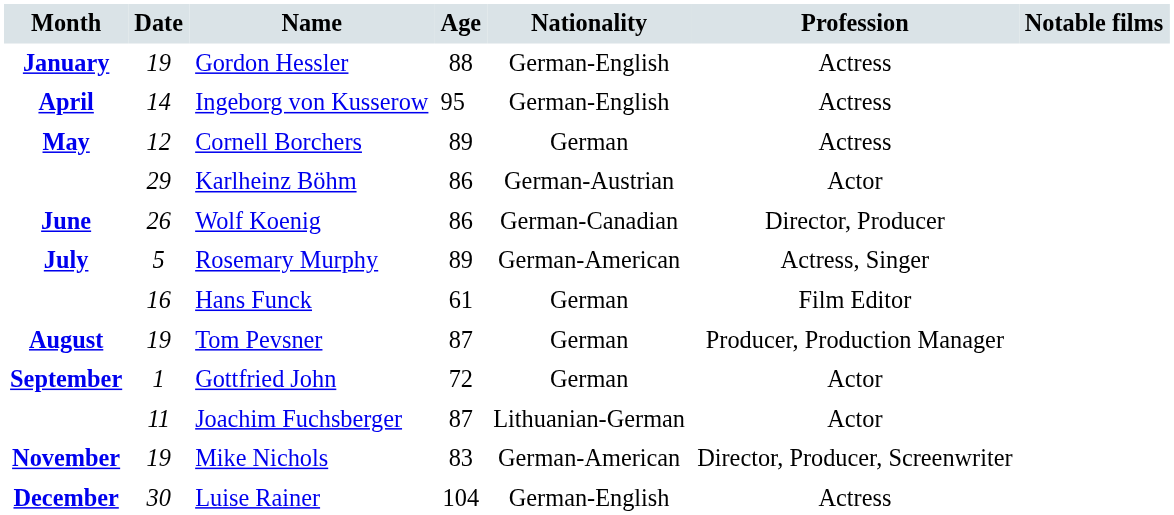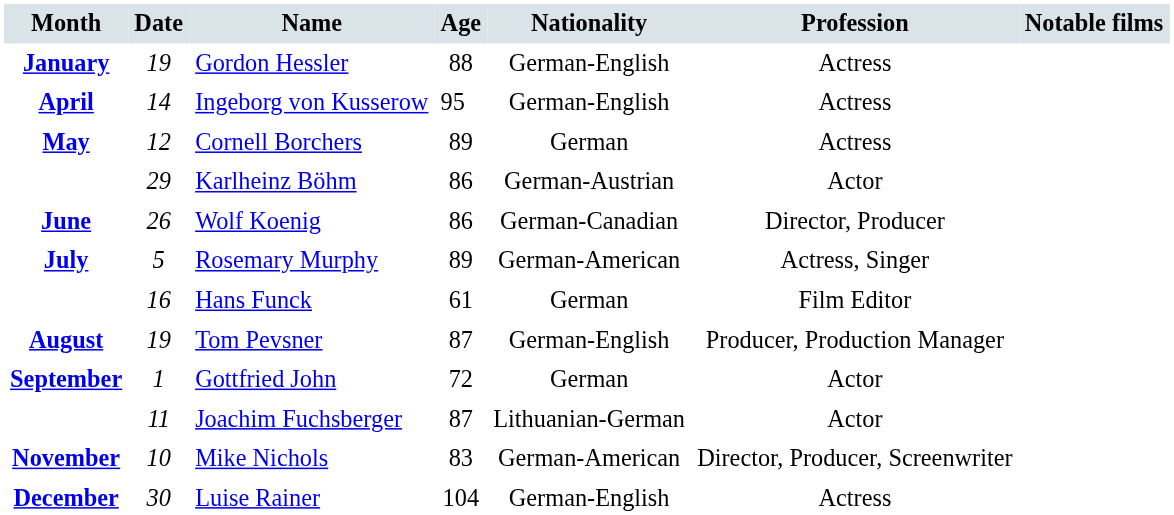(589, 339) German -> (589, 339) German-English
(159, 458) 19 -> (159, 458) 10
